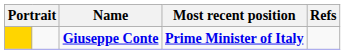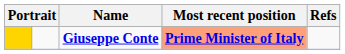(234, 37) no background -> (234, 37) lightsalmon background
